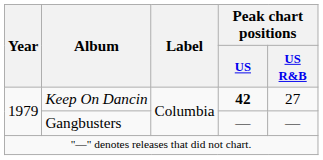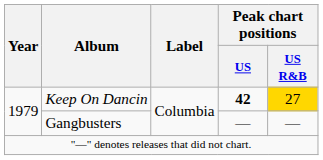(293, 98) no background -> (293, 98) gold background
